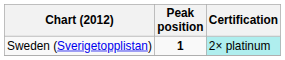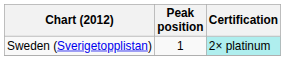(180, 45) bold -> (180, 45) normal
